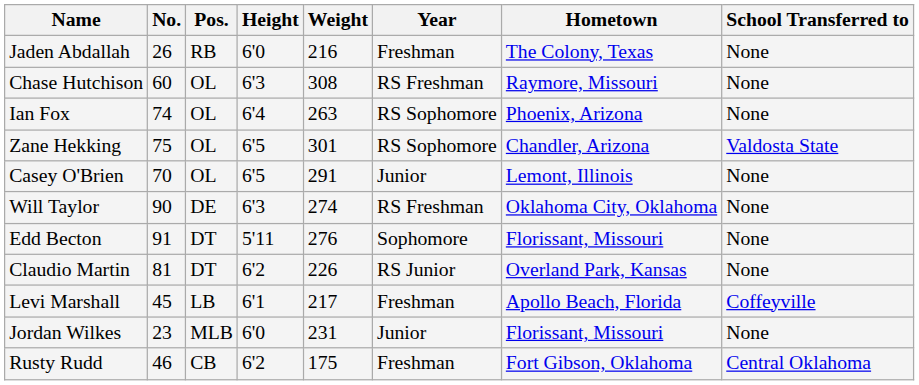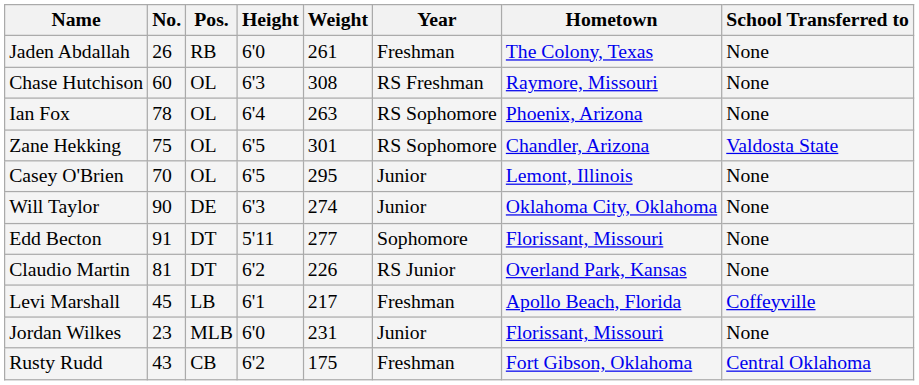(323, 51) 216 -> (323, 51) 261
(162, 113) 74 -> (162, 113) 78
(323, 176) 291 -> (323, 176) 295
(430, 207) RS Freshman -> (402, 207) Junior
(323, 238) 276 -> (323, 238) 277
(162, 363) 46 -> (162, 363) 43
